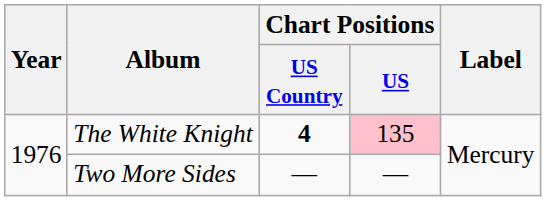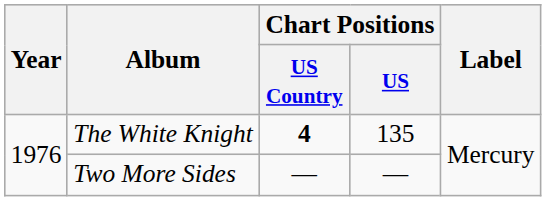(395, 133) pink background -> (395, 133) no background
